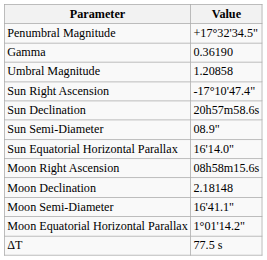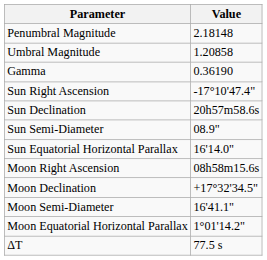(226, 33) +17°32'34.5" -> (213, 33) 2.18148
rows swapped: (54, 71) <-> (26, 52)
(213, 187) 2.18148 -> (226, 187) +17°32'34.5"
